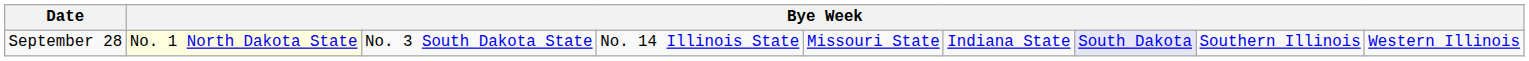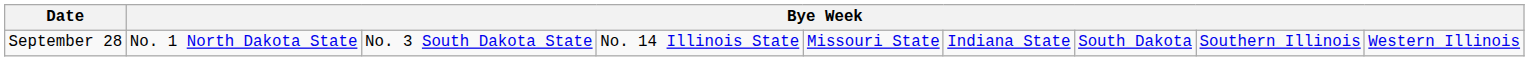(244, 43) lightyellow background -> (244, 43) no background
(1135, 43) lavender background -> (1135, 43) no background
